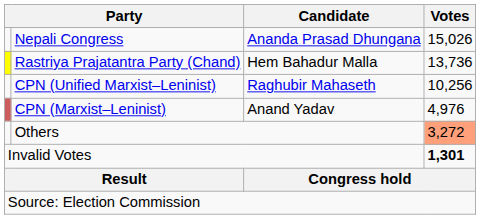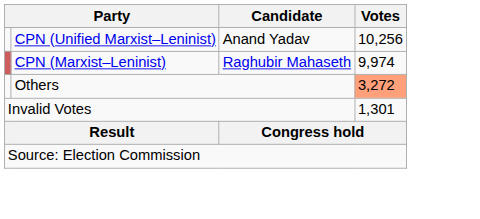- row: (69, 39)
- row: (128, 62)
(311, 86) Raghubir Mahaseth -> (266, 39) Anand Yadav
(291, 109) Anand Yadav -> (287, 62) Raghubir Mahaseth
(446, 109) 4,976 -> (376, 62) 9,974
(446, 156) bold -> (376, 109) normal
